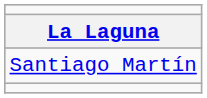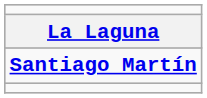(103, 66) normal -> (103, 66) bold
